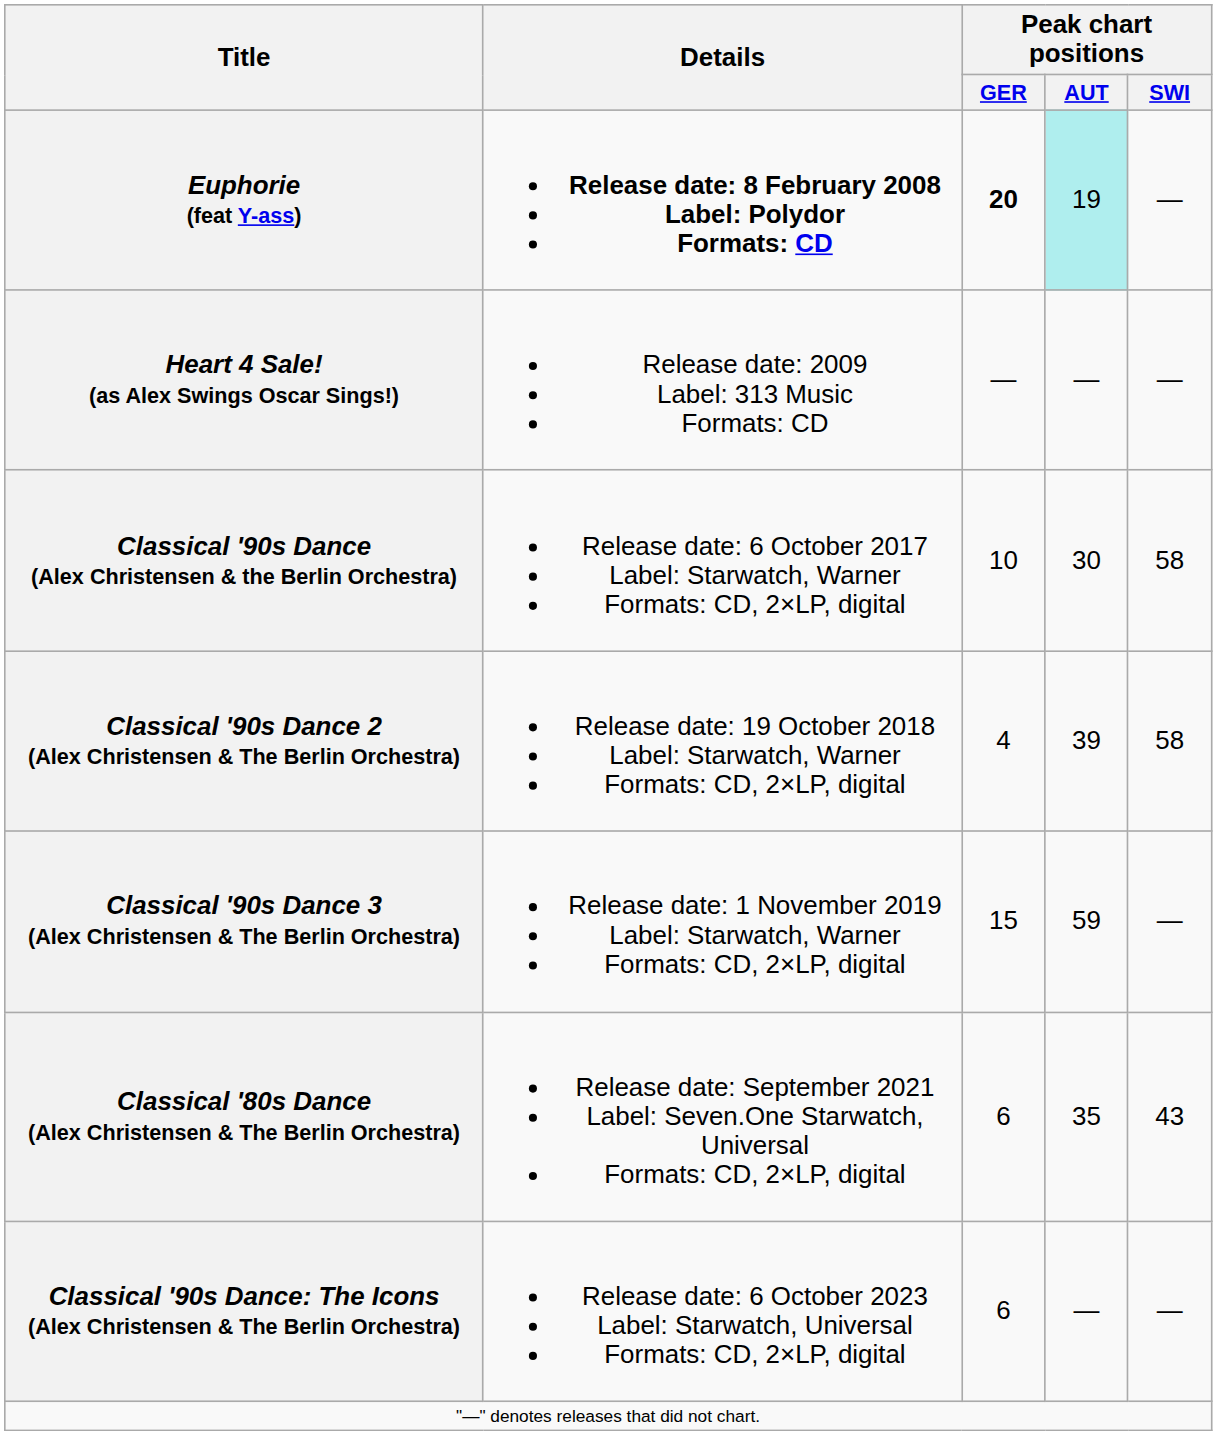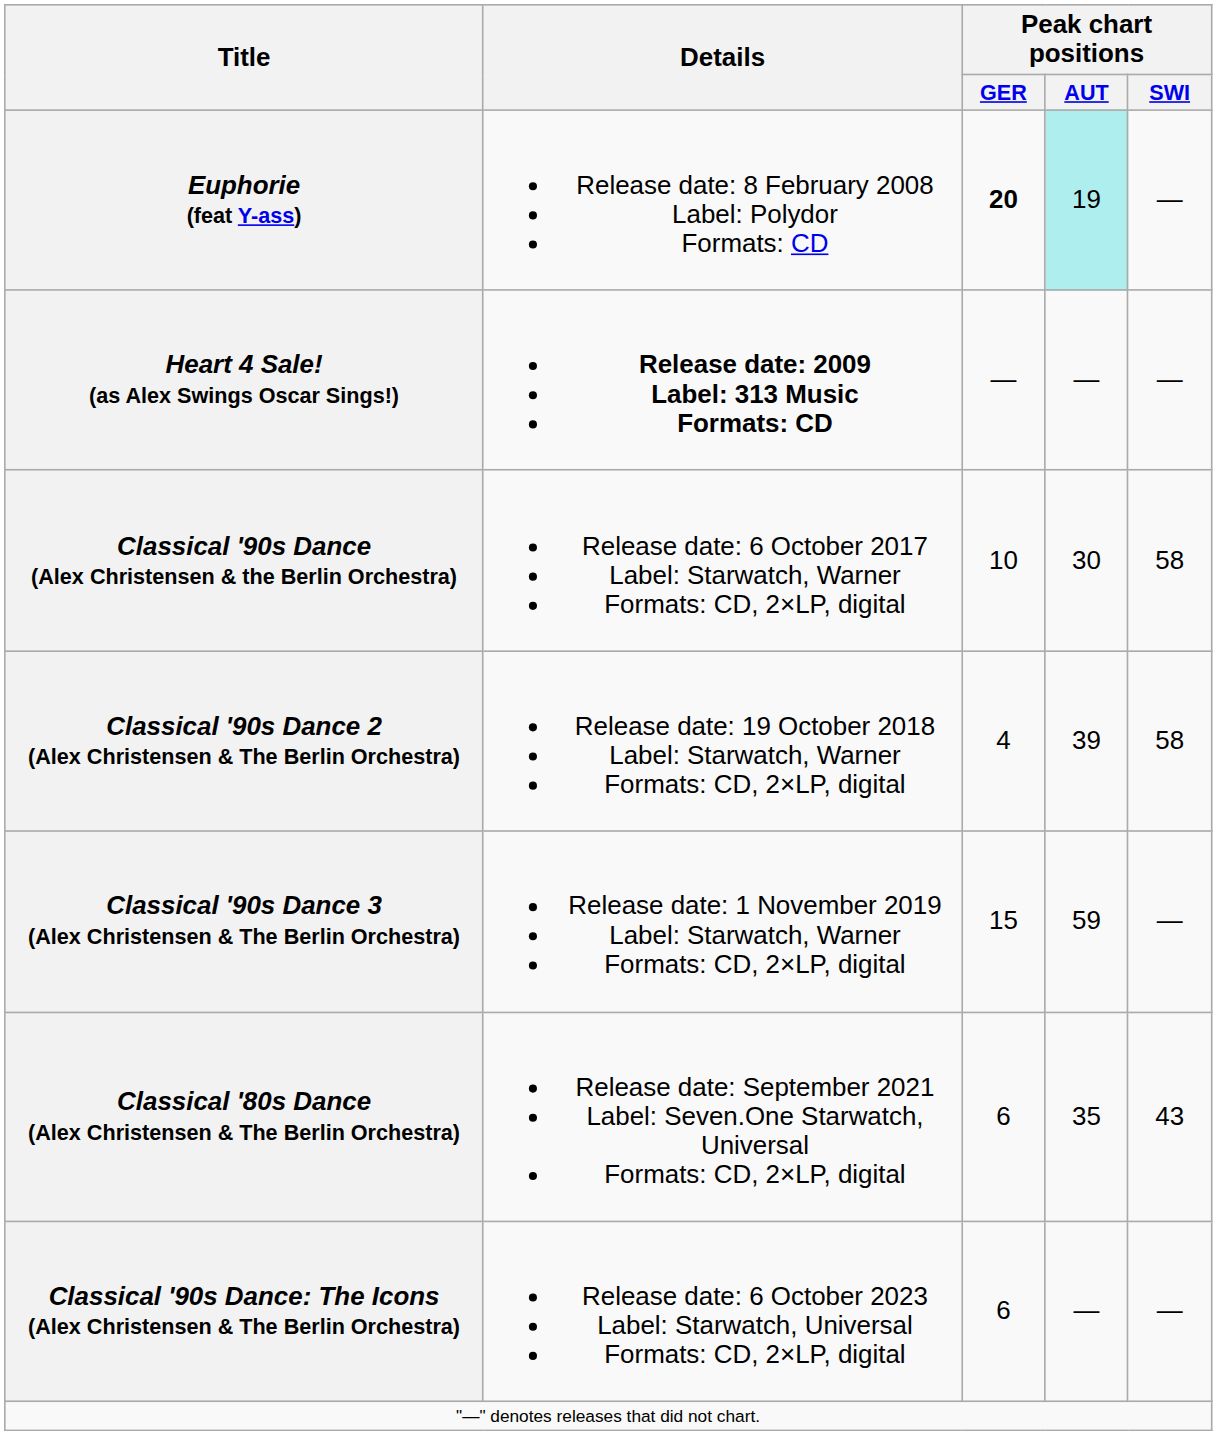(723, 214) bold -> (723, 214) normal
(723, 395) normal -> (723, 395) bold
